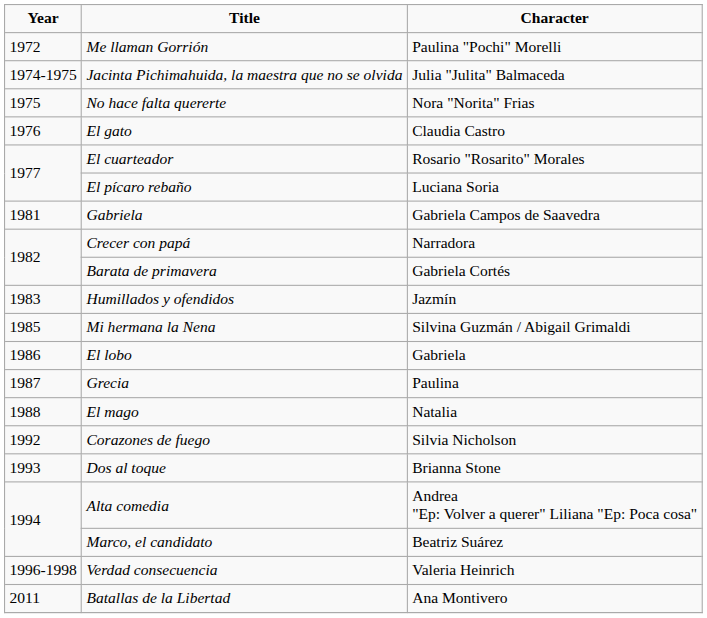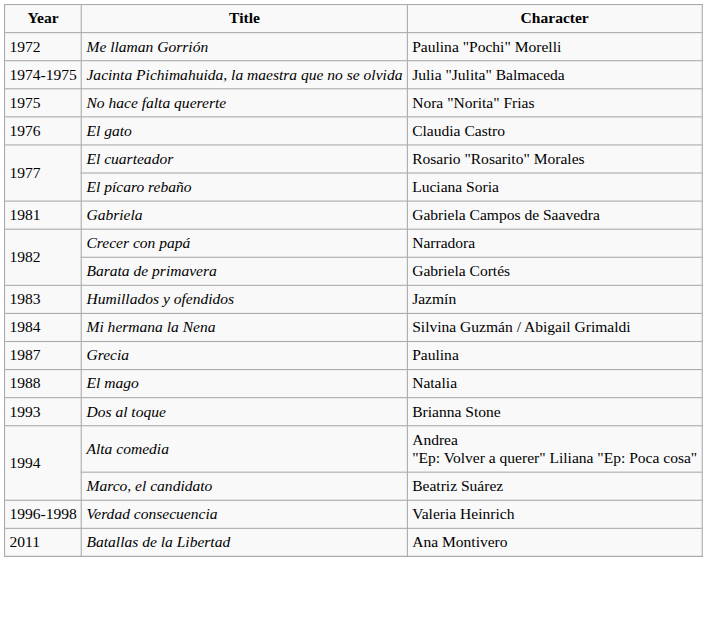(25, 327) 1985 -> (25, 327) 1984
- row: (109, 355)
- row: (148, 440)
